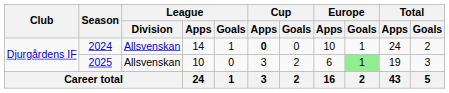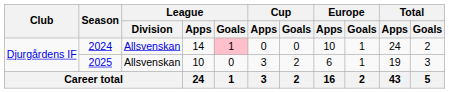(231, 46) no background -> (231, 46) pink background
(264, 46) bold -> (264, 46) normal
(362, 63) lightgreen background -> (362, 63) no background
